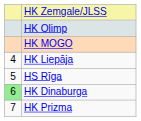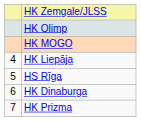(13, 92) lightgreen background -> (13, 92) no background
